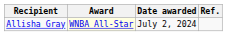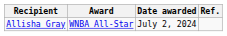(101, 24) lightyellow background -> (101, 24) no background
